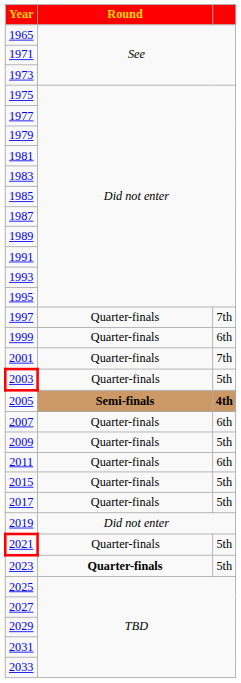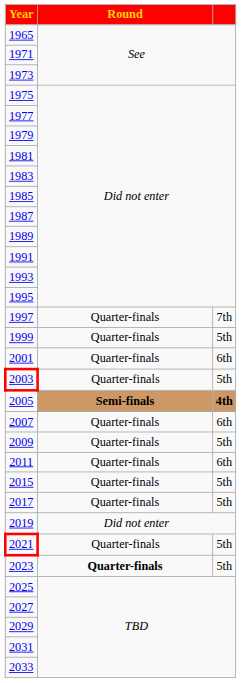(224, 337) 6th -> (224, 337) 5th
(224, 358) 7th -> (224, 358) 6th
